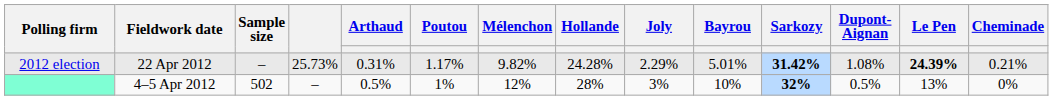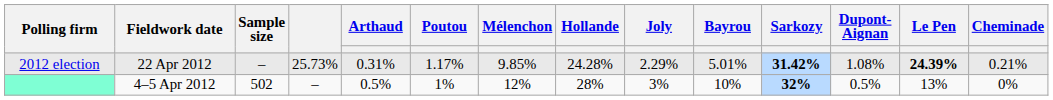(517, 64) 9.82% -> (517, 64) 9.85%
